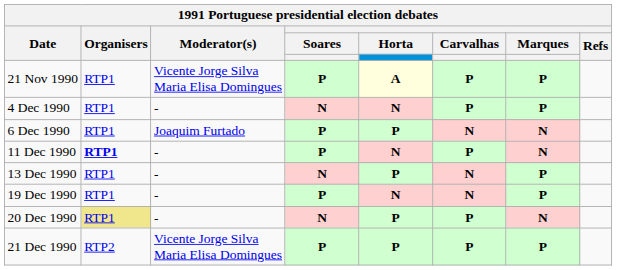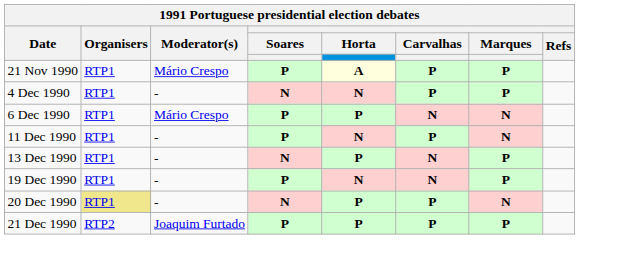(218, 78) Vicente Jorge Silva Maria Elisa Domingues -> (191, 70) Mário Crespo
(200, 129) Joaquim Furtado -> (191, 114) Mário Crespo
(101, 151) bold -> (99, 136) normal
(218, 246) Vicente Jorge Silva Maria Elisa Domingues -> (200, 222) Joaquim Furtado
